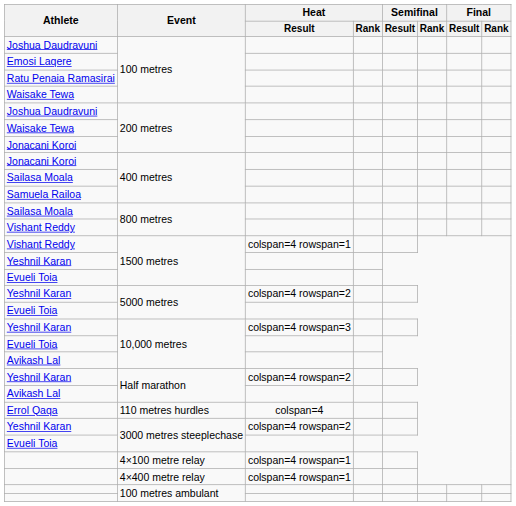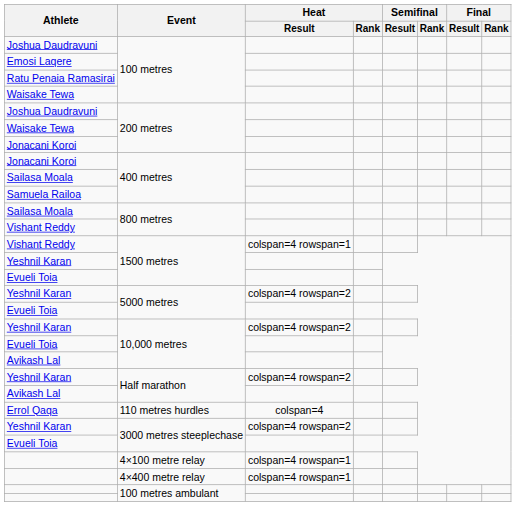(299, 328) colspan=4 rowspan=3 -> (299, 328) colspan=4 rowspan=2
